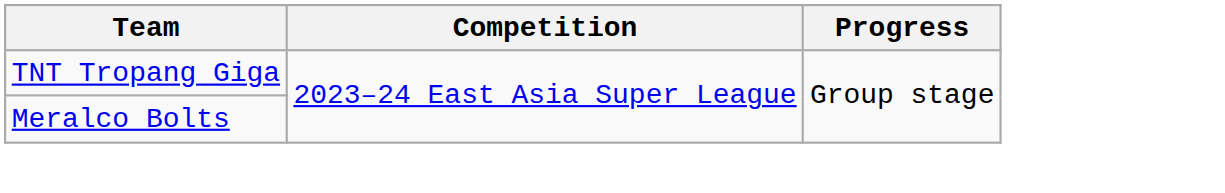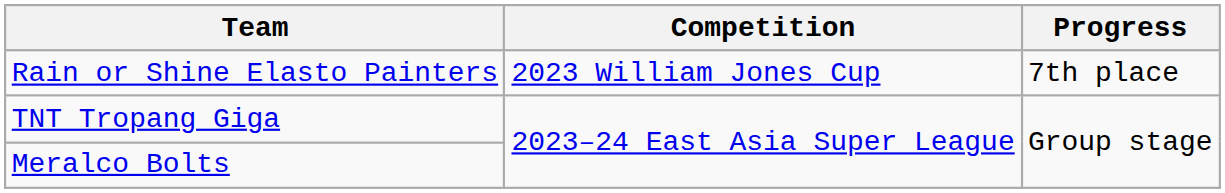+ row: (255, 73)
